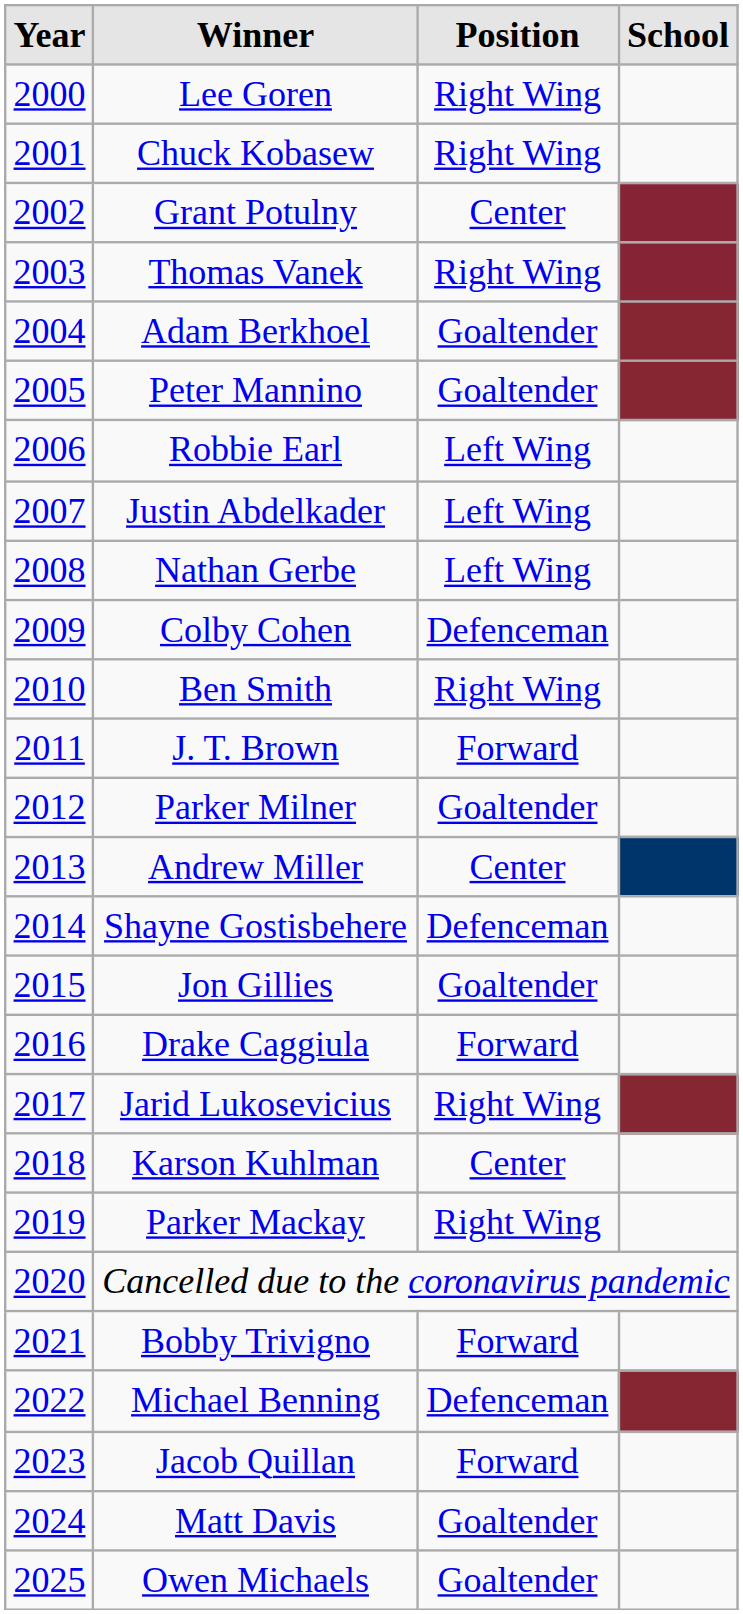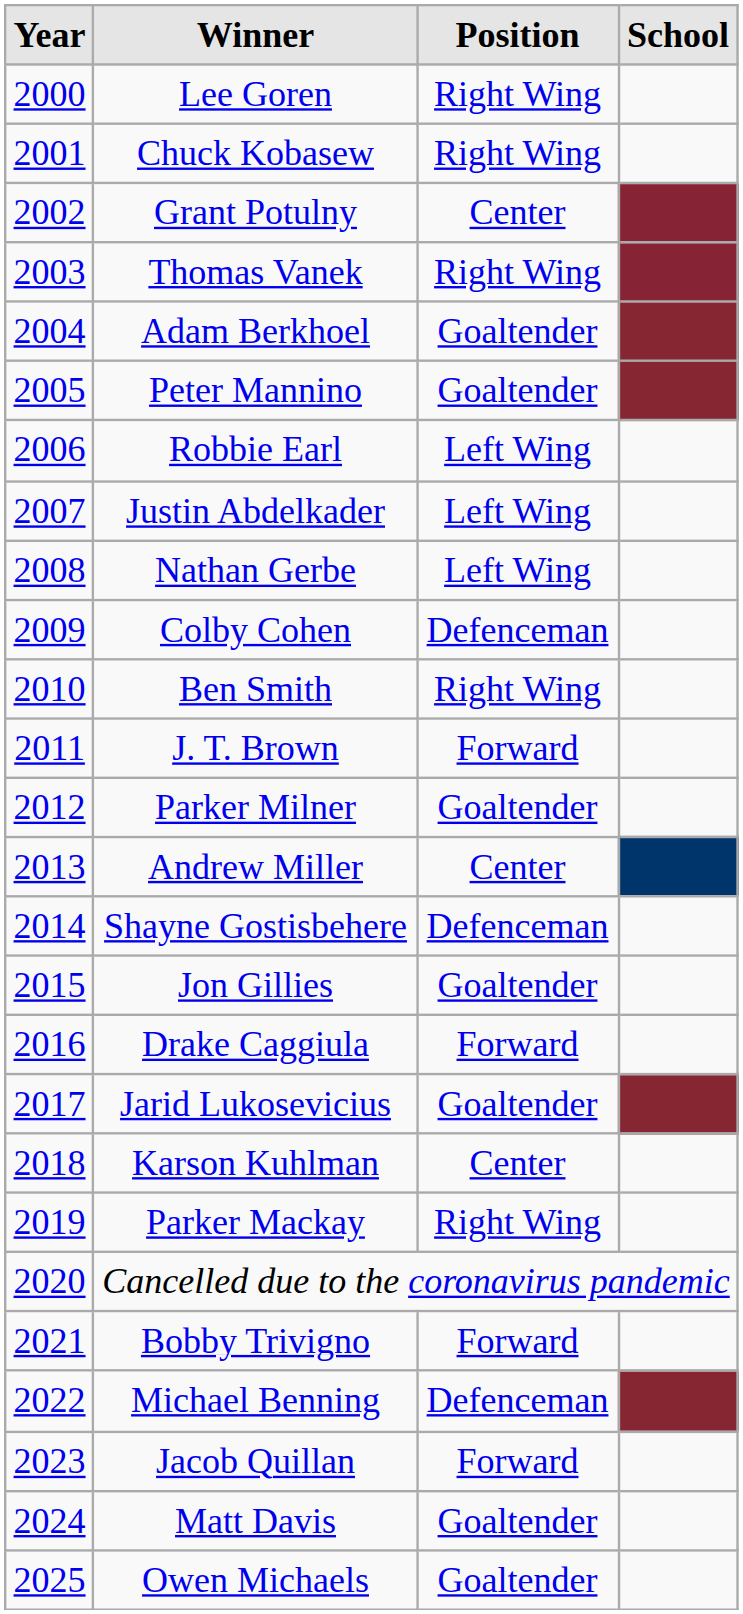(518, 1103) Right Wing -> (518, 1103) Goaltender
